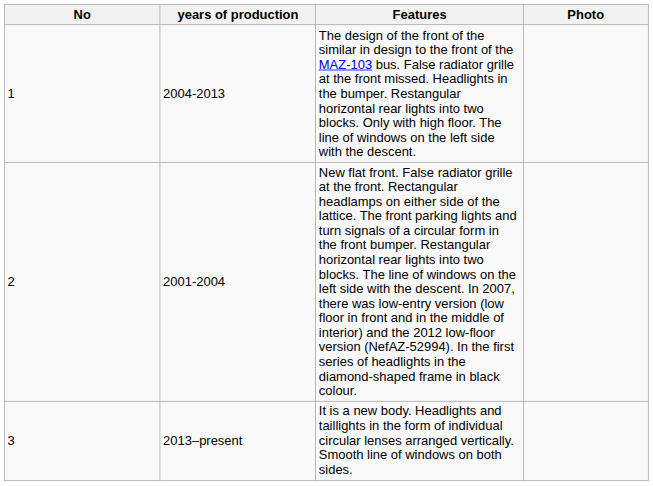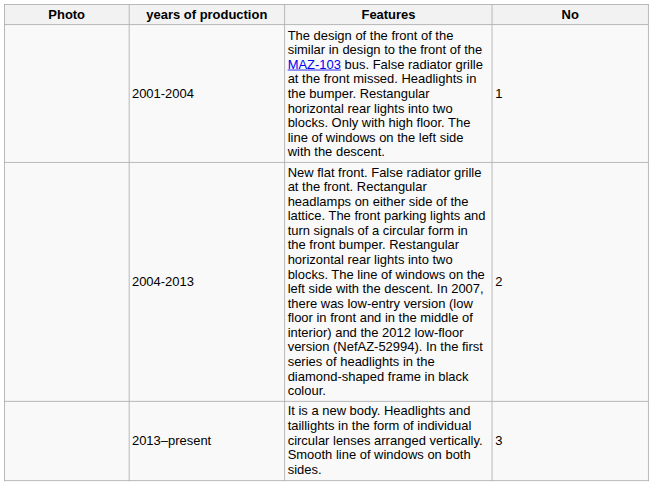columns swapped: (82, 14) <-> (586, 14)
(194, 93) 2004-2013 -> (163, 93) 2001-2004
(194, 281) 2001-2004 -> (163, 281) 2004-2013
